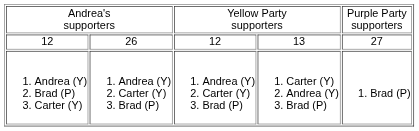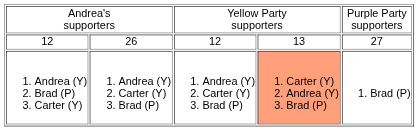(299, 94) no background -> (299, 94) lightsalmon background
